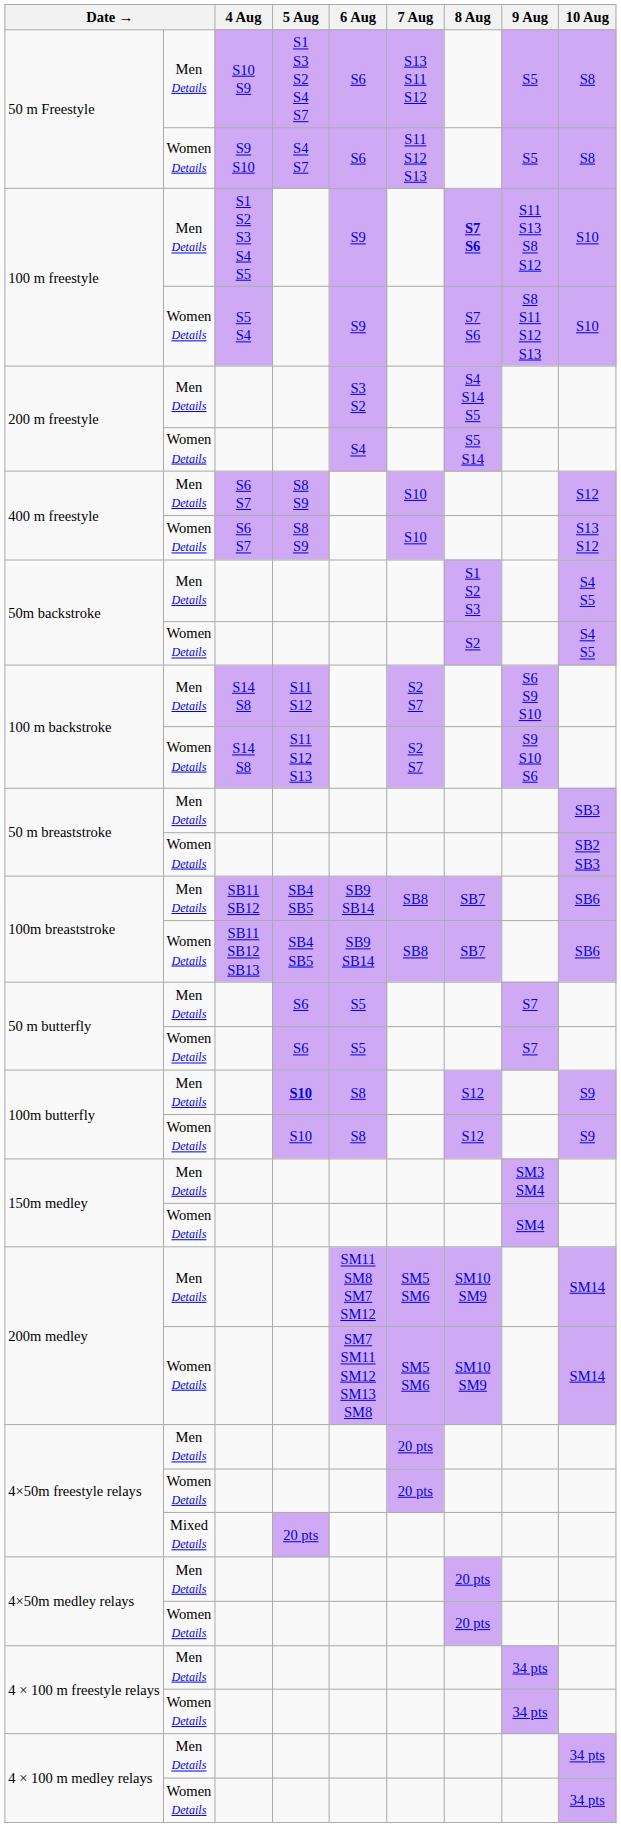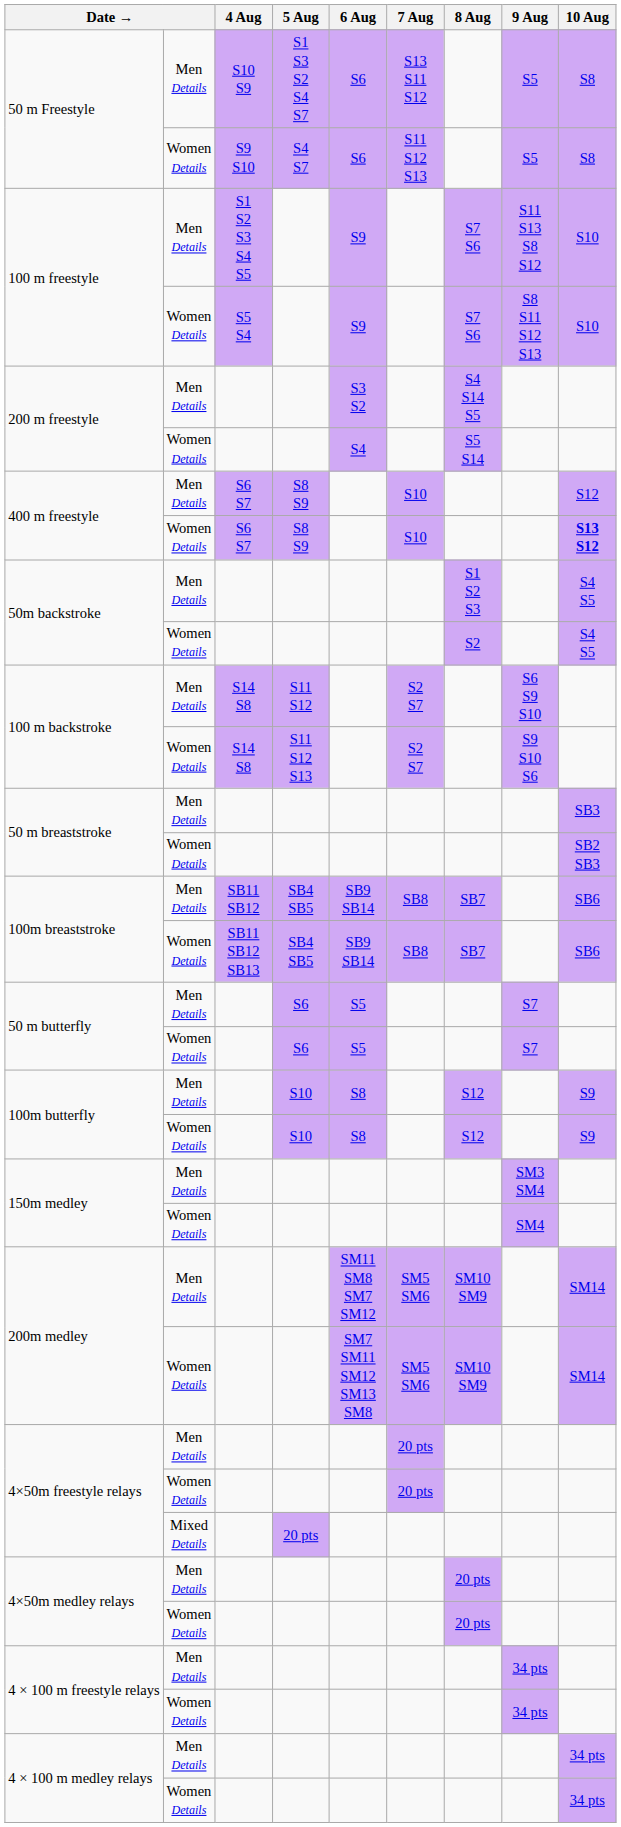(473, 237) bold -> (473, 237) normal
(587, 538) normal -> (587, 538) bold
(301, 1092) bold -> (301, 1092) normal
